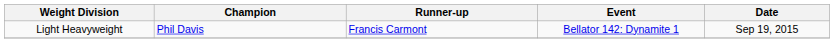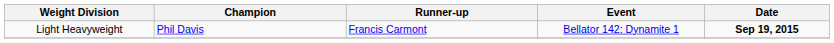(767, 29) normal -> (767, 29) bold
